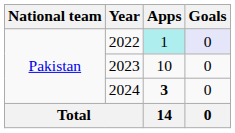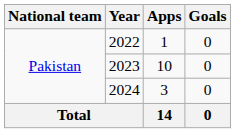(164, 41) paleturquoise background -> (164, 41) no background
(208, 41) lavender background -> (208, 41) no background
(164, 90) bold -> (164, 90) normal
